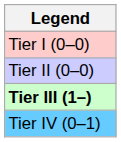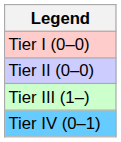(50, 97) bold -> (49, 97) normal
